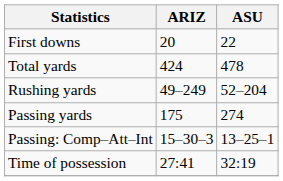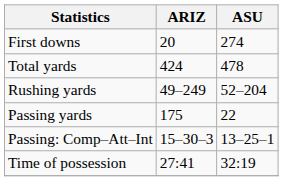(228, 41) 22 -> (232, 41) 274
(232, 114) 274 -> (228, 114) 22
